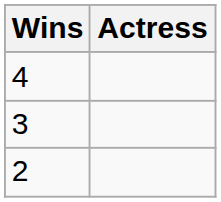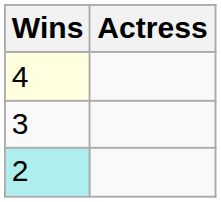(20, 76) no background -> (20, 76) lightyellow background
(20, 171) no background -> (20, 171) paleturquoise background
